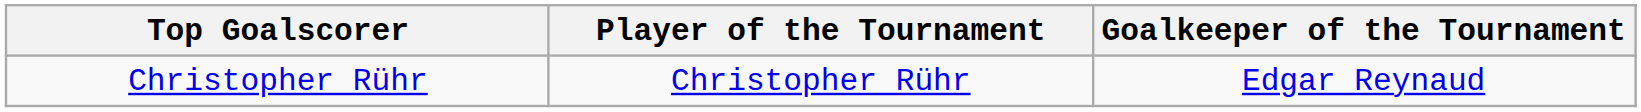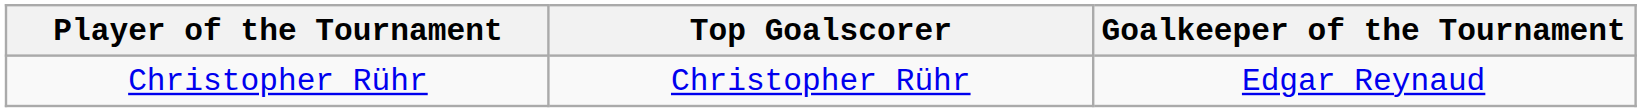columns swapped: (278, 31) <-> (821, 31)
